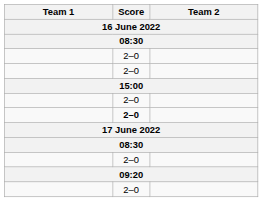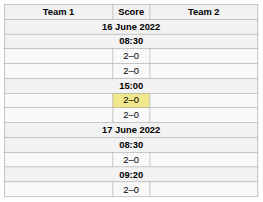(131, 101) no background -> (131, 101) khaki background
(131, 116) bold -> (131, 116) normal
